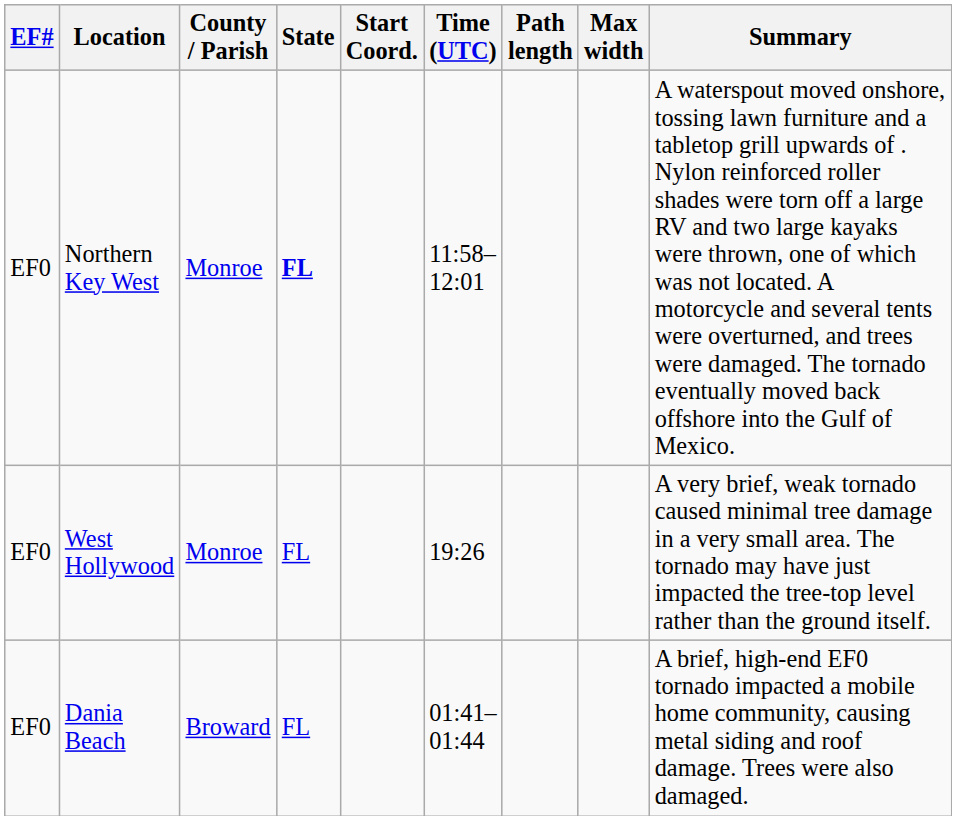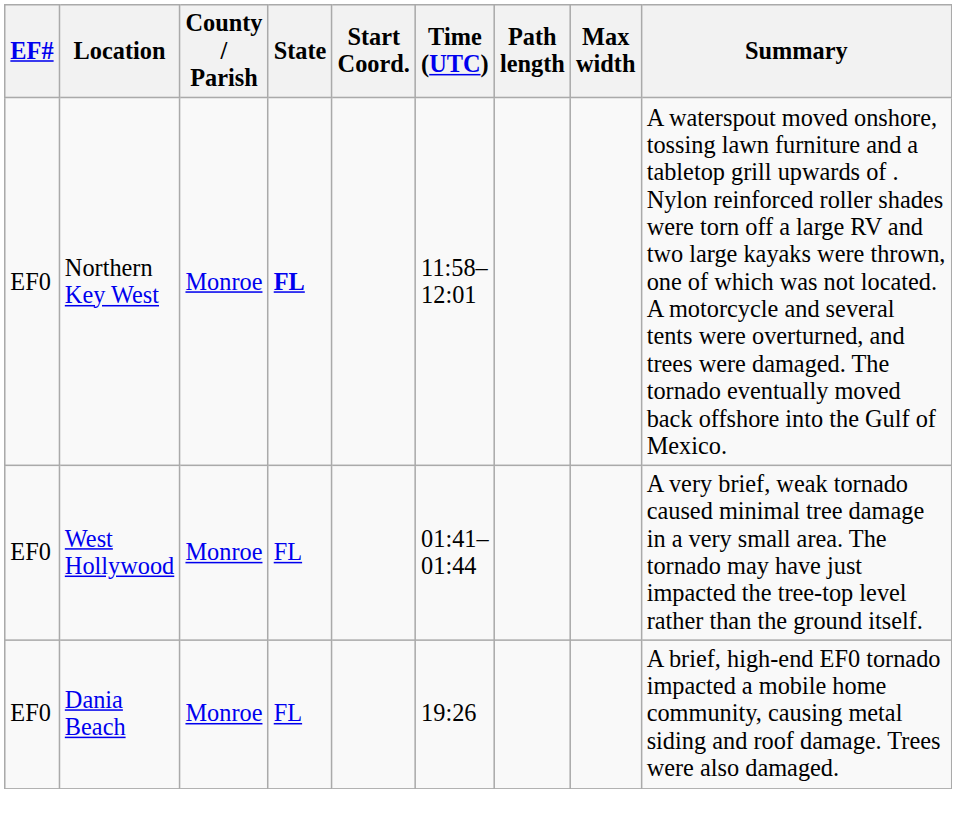(457, 552) 19:26 -> (455, 552) 01:41–01:44
(228, 727) Broward -> (224, 714) Monroe
(463, 727) 01:41–01:44 -> (449, 714) 19:26
